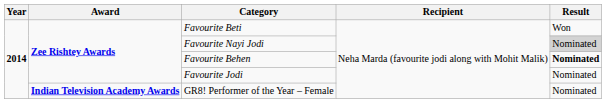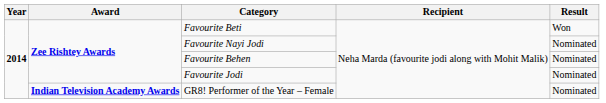(574, 43) lightgrey background -> (574, 43) no background
(576, 59) bold -> (574, 59) normal
